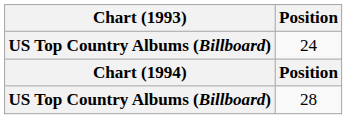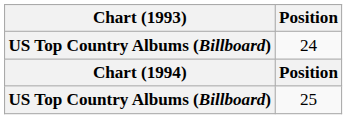(308, 99) 28 -> (308, 99) 25
